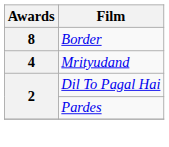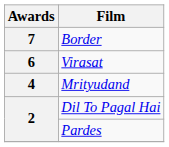(31, 39) 8 -> (31, 39) 7
+ row: (82, 61)
